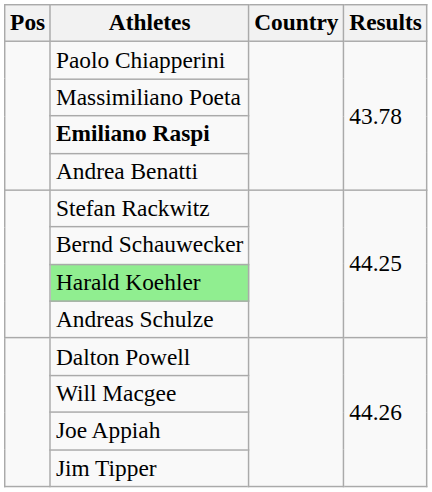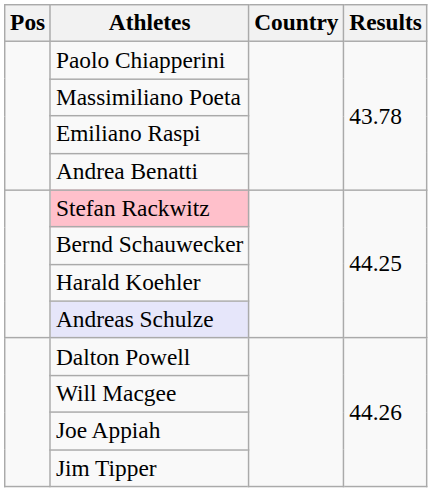(133, 134) bold -> (128, 134) normal
(133, 208) no background -> (133, 208) pink background
(128, 282) lightgreen background -> (128, 282) no background
(135, 319) no background -> (135, 319) lavender background
